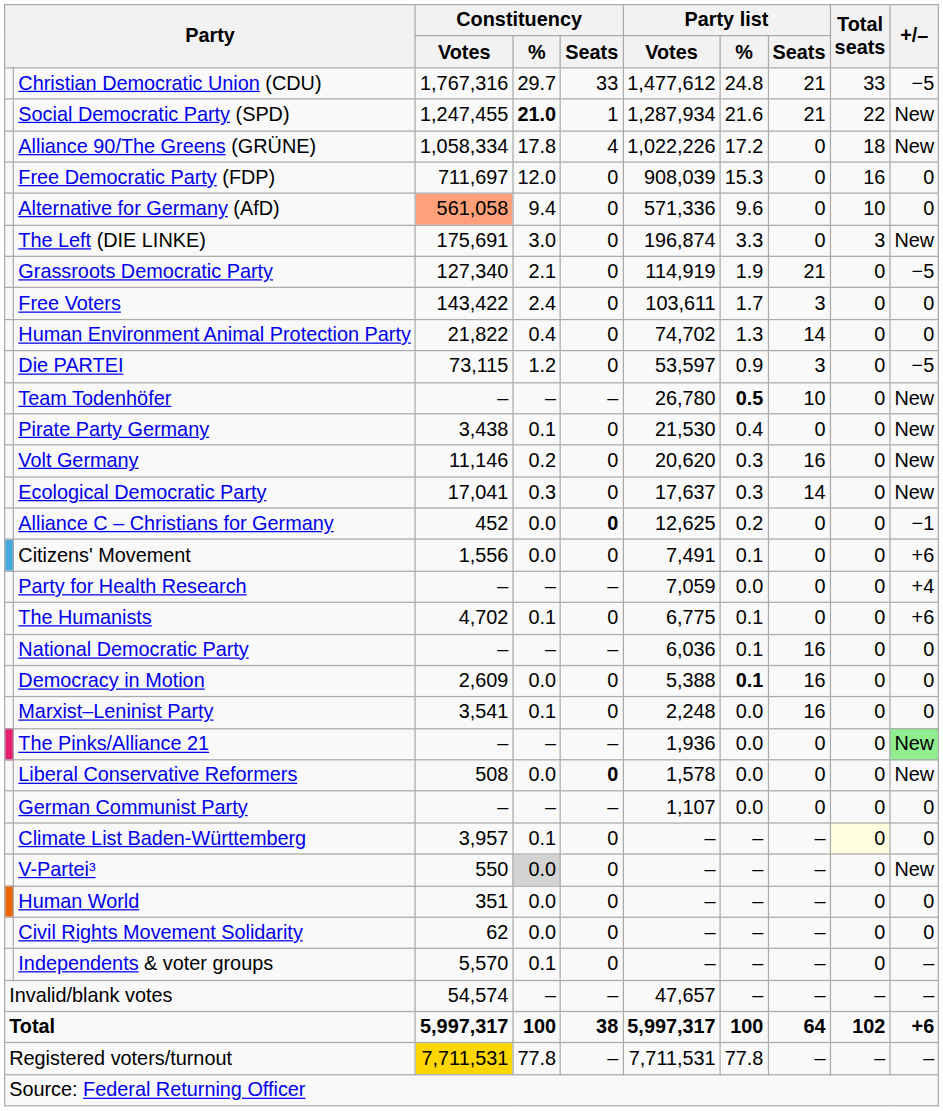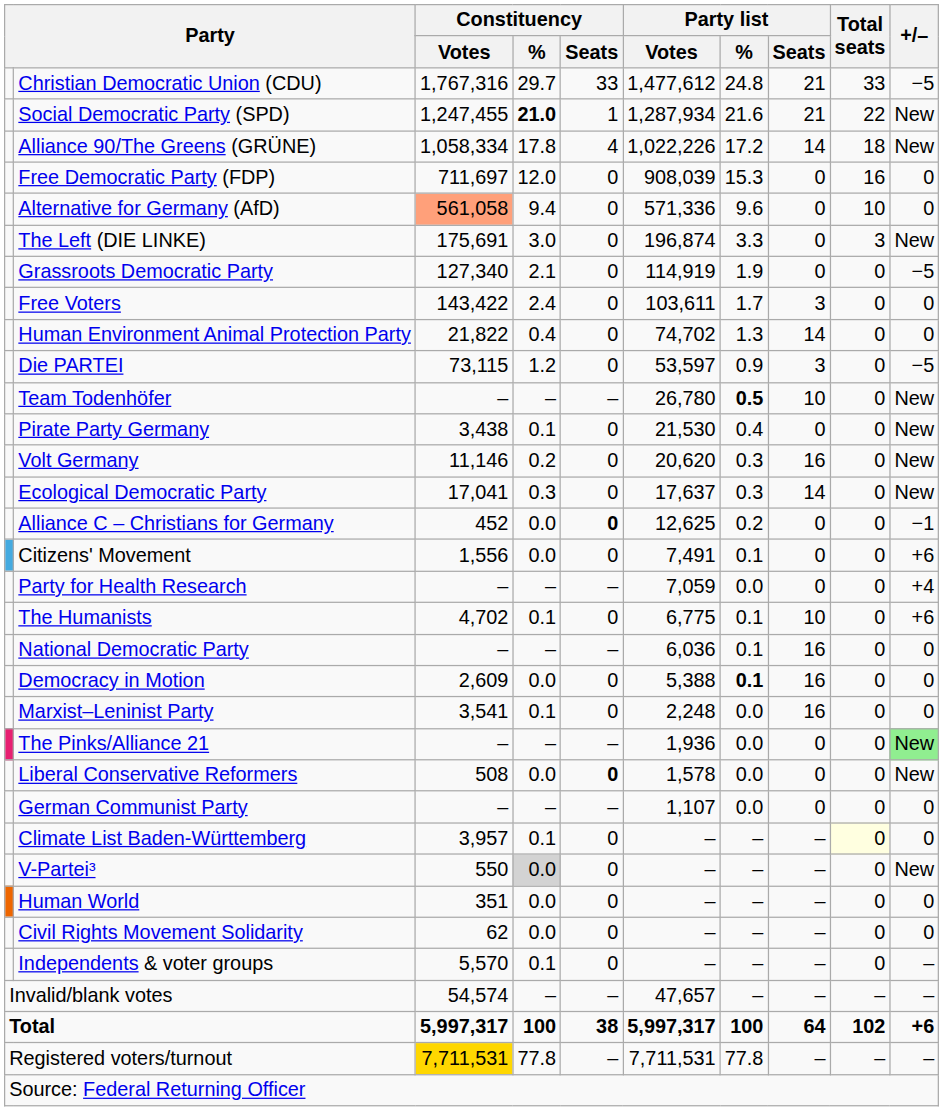(820, 146) 0 -> (814, 146) 14
(814, 271) 21 -> (820, 271) 0
(820, 618) 0 -> (814, 618) 10
